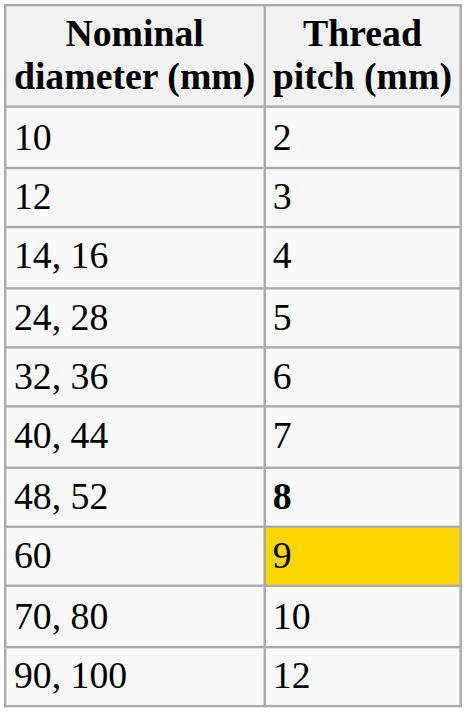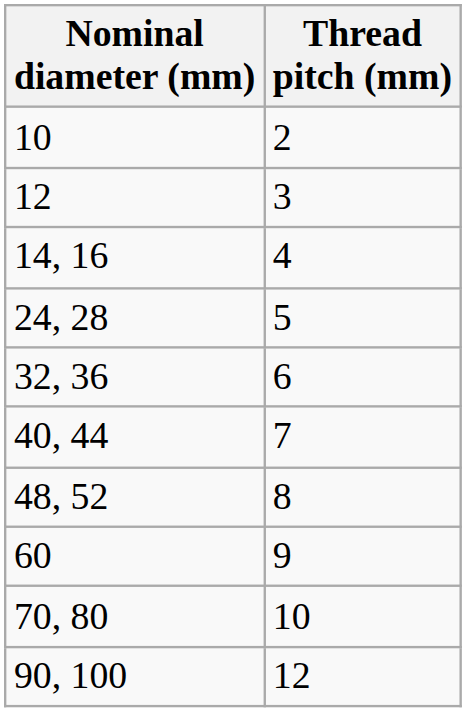(282, 496) bold -> (282, 496) normal
(282, 556) gold background -> (282, 556) no background
